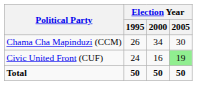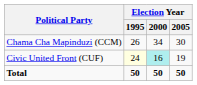(135, 58) no background -> (135, 58) lightyellow background
(158, 58) no background -> (158, 58) paleturquoise background
(181, 58) lightgreen background -> (181, 58) no background
